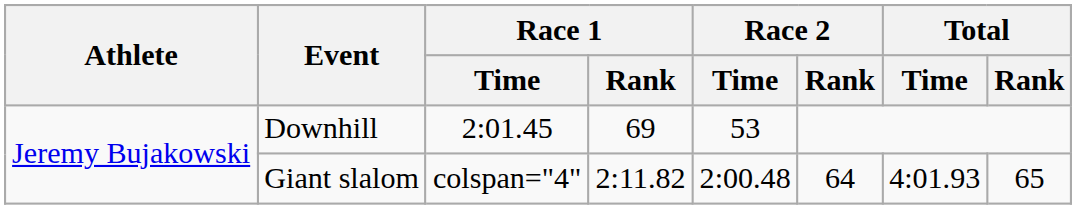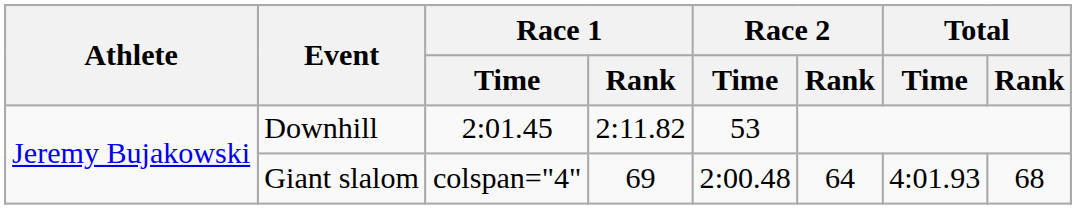(641, 128) 69 -> (641, 128) 2:11.82
(641, 178) 2:11.82 -> (641, 178) 69
(1029, 178) 65 -> (1029, 178) 68
